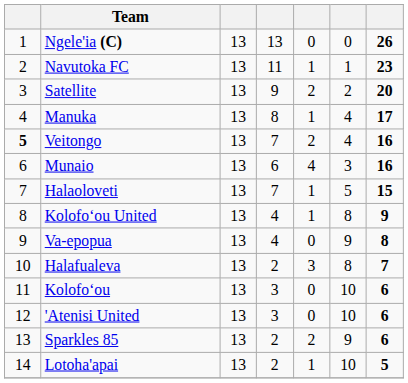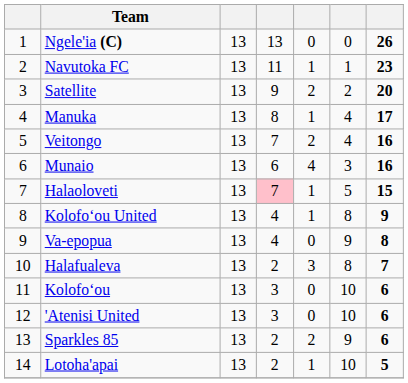(23, 141) bold -> (23, 141) normal
(275, 191) no background -> (275, 191) pink background
